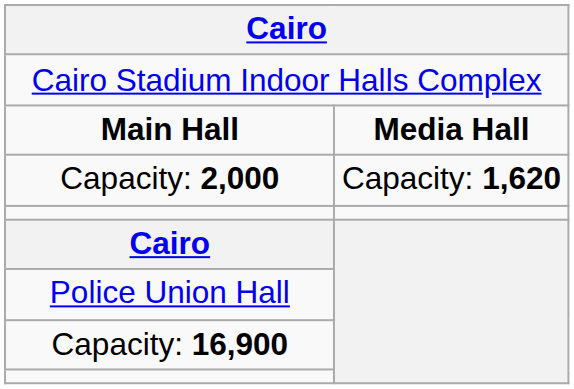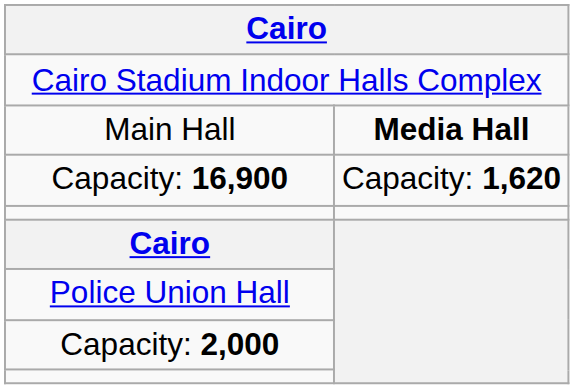(170, 129) bold -> (170, 129) normal
(170, 179) Capacity: 2,000 -> (170, 179) Capacity: 16,900
(170, 343) Capacity: 16,900 -> (170, 343) Capacity: 2,000
